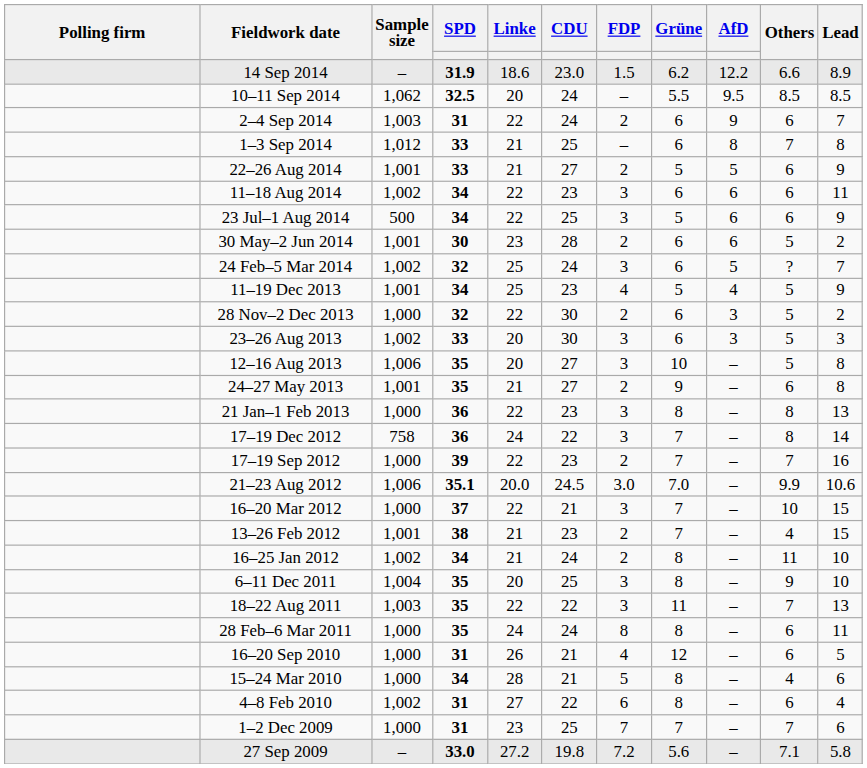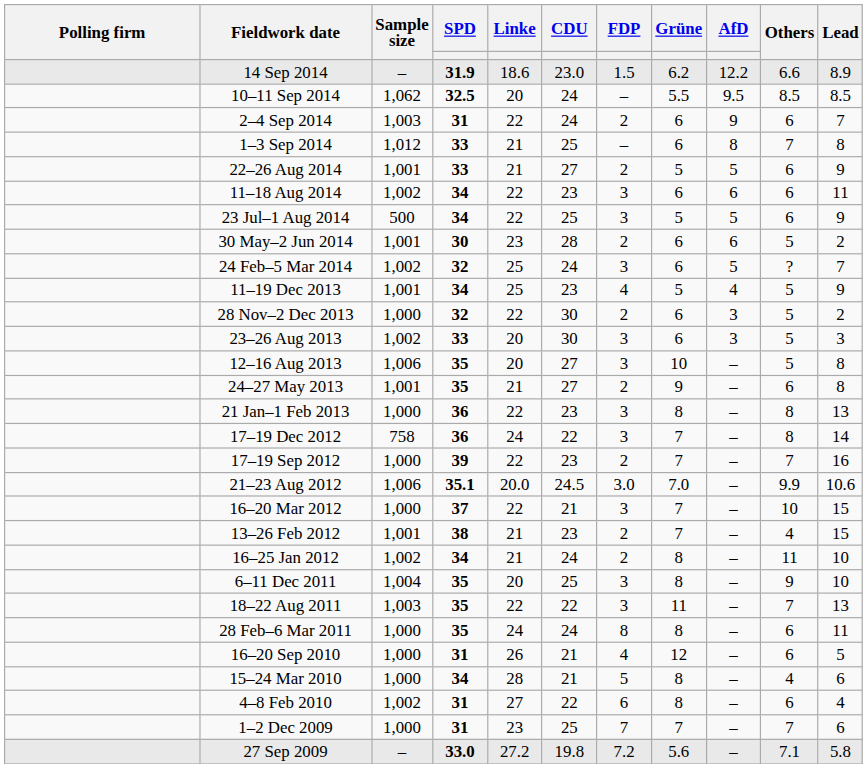(733, 217) 6 -> (733, 217) 5
